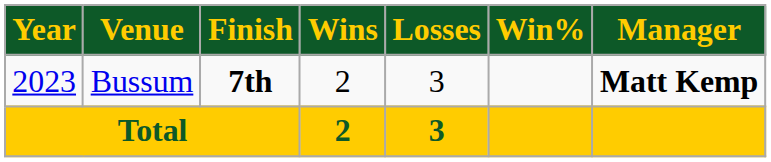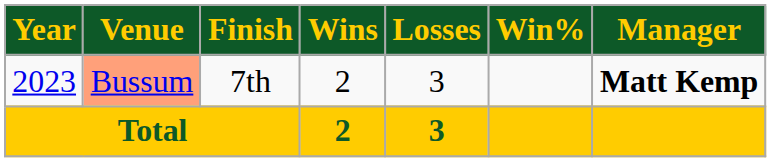(142, 80) no background -> (142, 80) lightsalmon background
(250, 80) bold -> (250, 80) normal
